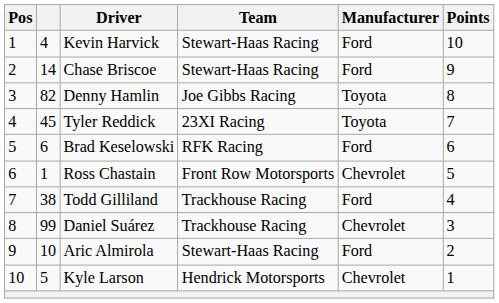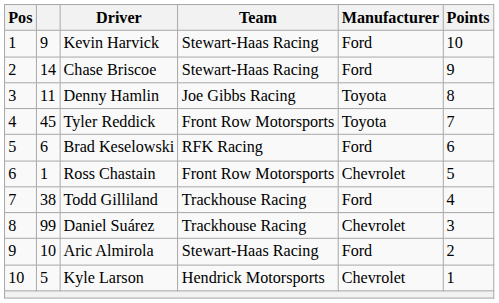(44, 43) 4 -> (44, 43) 9
(48, 95) 82 -> (48, 95) 11
(223, 121) 23XI Racing -> (258, 121) Front Row Motorsports
